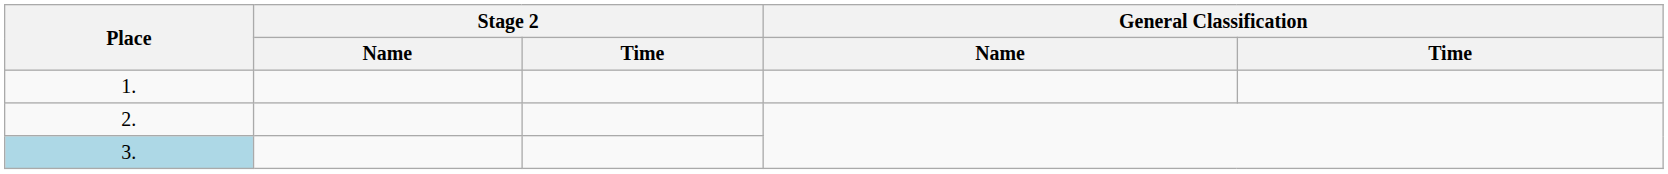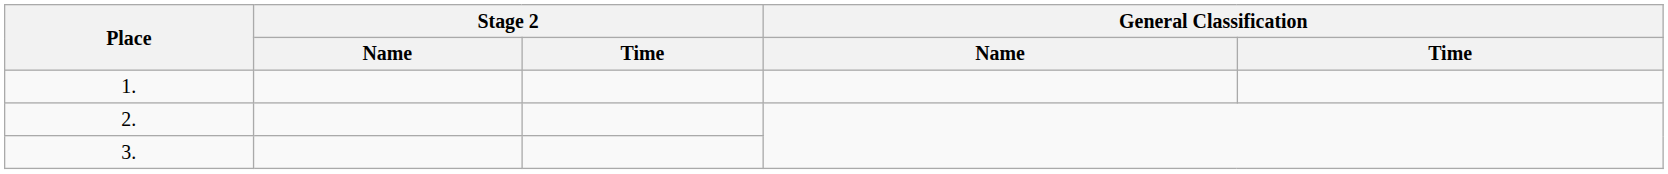(129, 152) lightblue background -> (129, 152) no background
